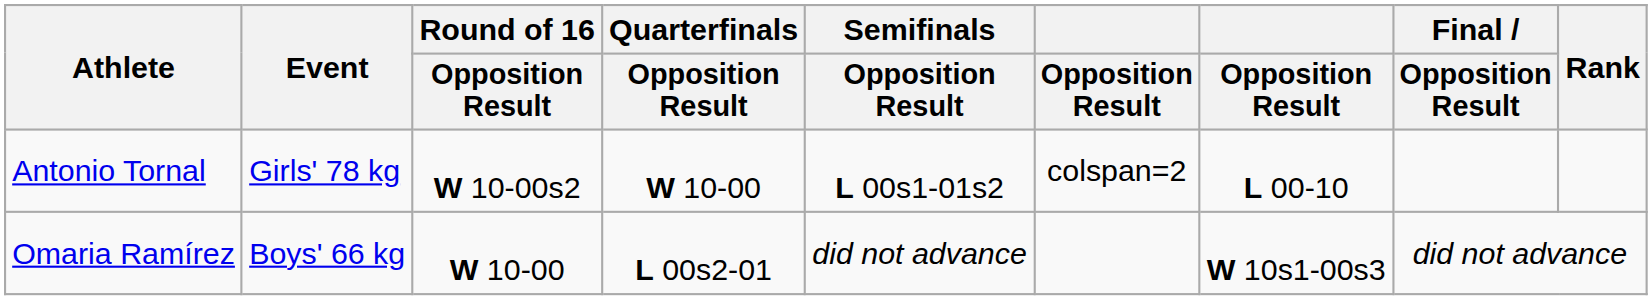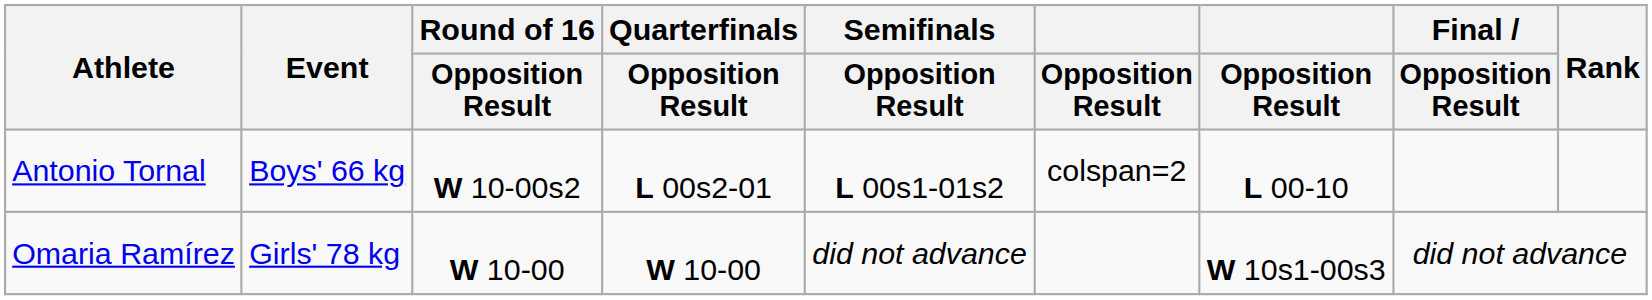(325, 171) Girls' 78 kg -> (327, 171) Boys' 66 kg
(704, 188) W 10-00 -> (704, 188) L 00s2-01
(327, 253) Boys' 66 kg -> (325, 253) Girls' 78 kg
(704, 270) L 00s2-01 -> (704, 270) W 10-00
